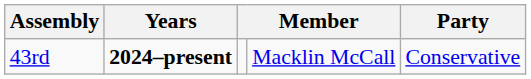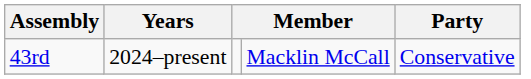(171, 56) bold -> (168, 56) normal
